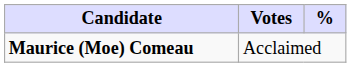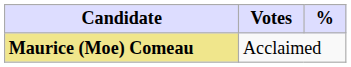(101, 47) no background -> (101, 47) khaki background
